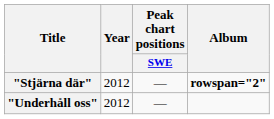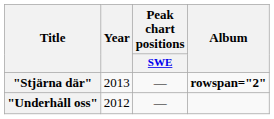(117, 82) 2012 -> (117, 82) 2013
